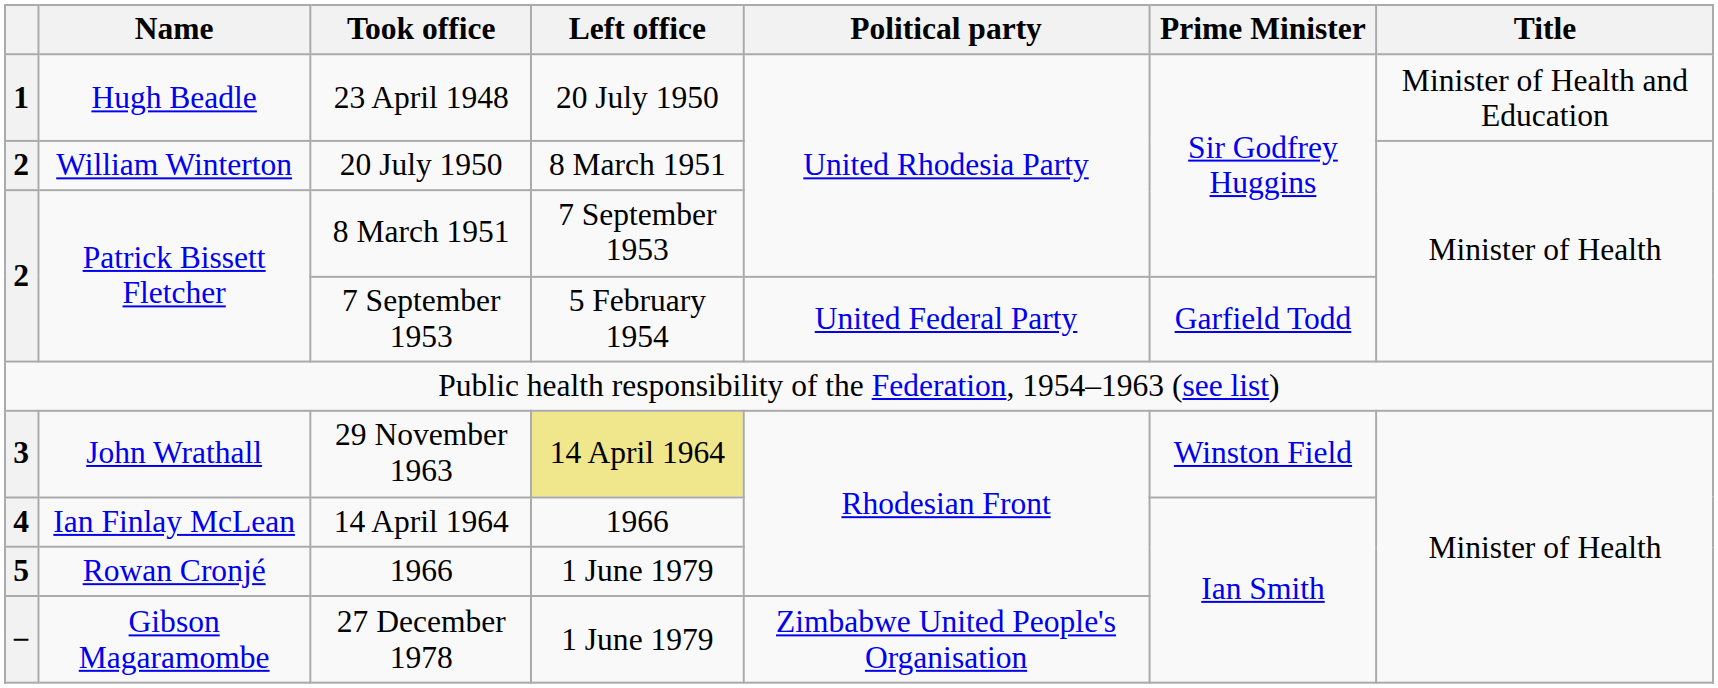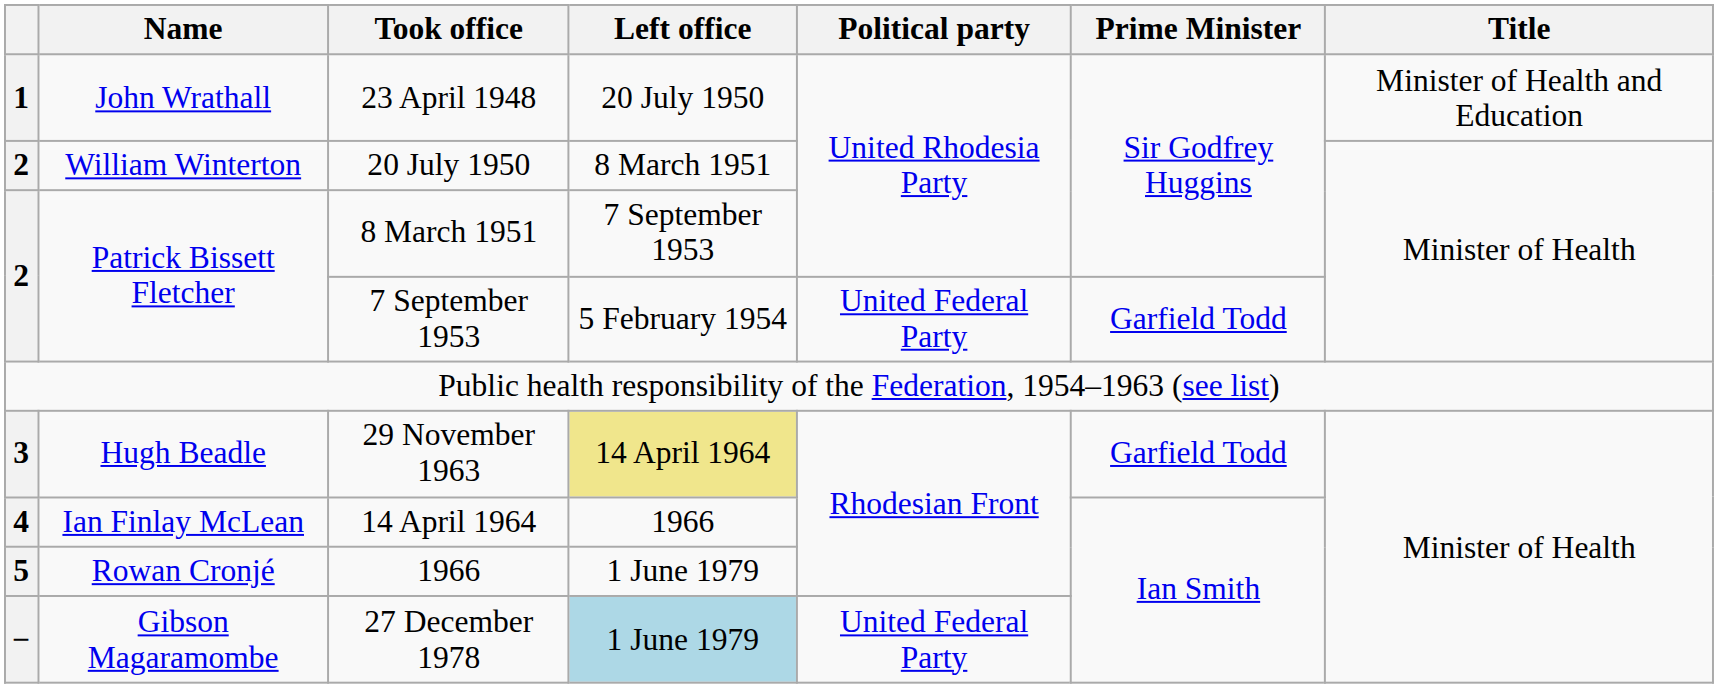(174, 97) Hugh Beadle -> (183, 97) John Wrathall
(174, 453) John Wrathall -> (183, 453) Hugh Beadle
(1263, 453) Winston Field -> (1198, 453) Garfield Todd
(637, 638) no background -> (683, 638) lightblue background
(946, 638) Zimbabwe United People's Organisation -> (934, 638) United Federal Party
